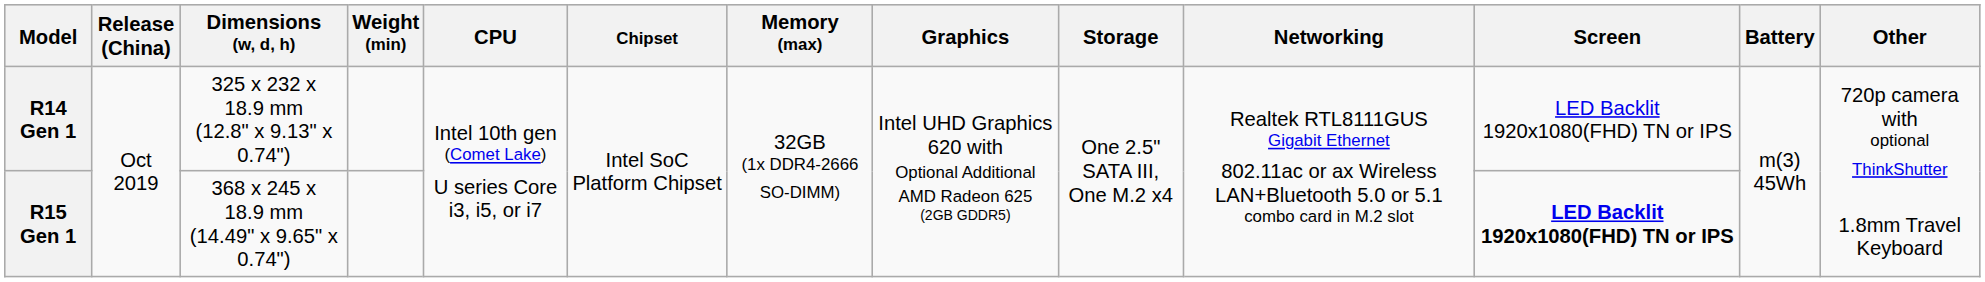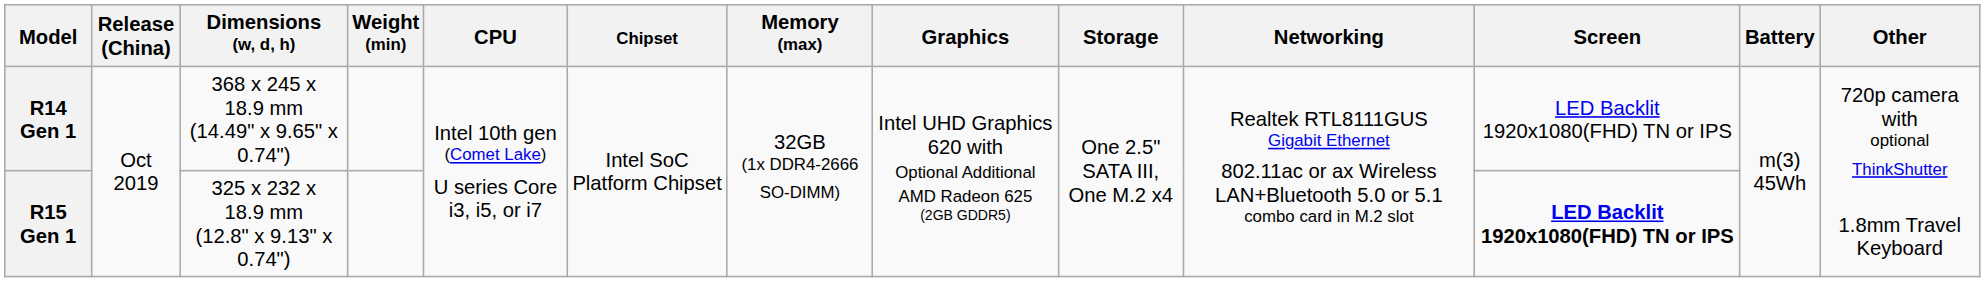(264, 119) 325 x 232 x 18.9 mm (12.8" x 9.13" x 0.74") -> (264, 119) 368 x 245 x 18.9 mm (14.49" x 9.65" x 0.74")
(264, 223) 368 x 245 x 18.9 mm (14.49" x 9.65" x 0.74") -> (264, 223) 325 x 232 x 18.9 mm (12.8" x 9.13" x 0.74")
